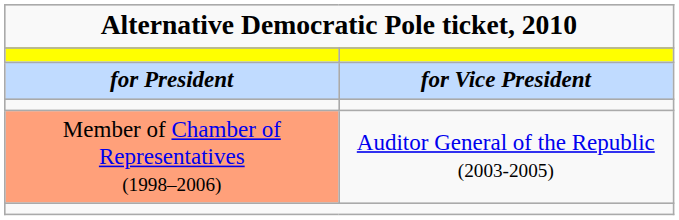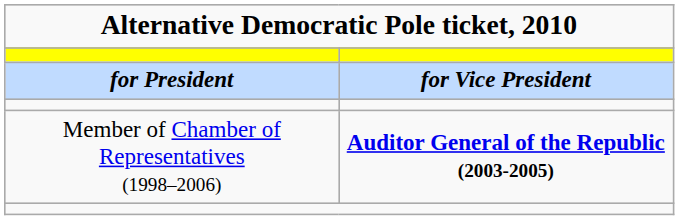(172, 156) lightsalmon background -> (172, 156) no background
(506, 156) normal -> (506, 156) bold
